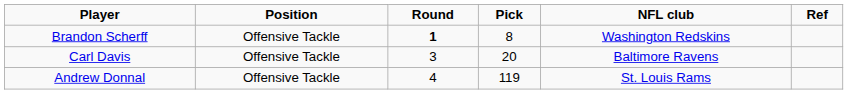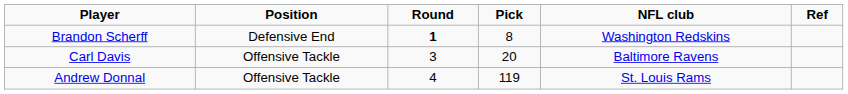(291, 36) Offensive Tackle -> (291, 36) Defensive End
